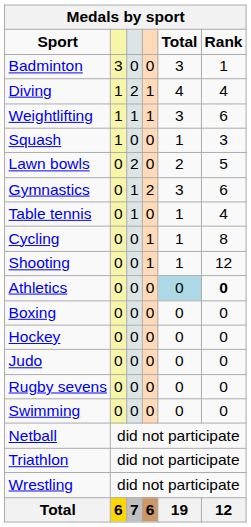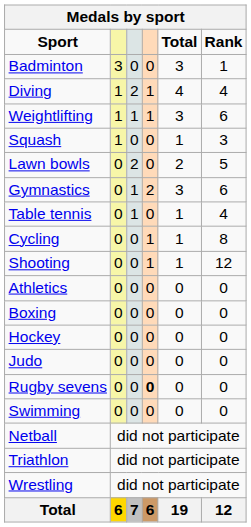(179, 288) lightblue background -> (179, 288) no background
(224, 288) bold -> (224, 288) normal
(150, 386) normal -> (150, 386) bold
